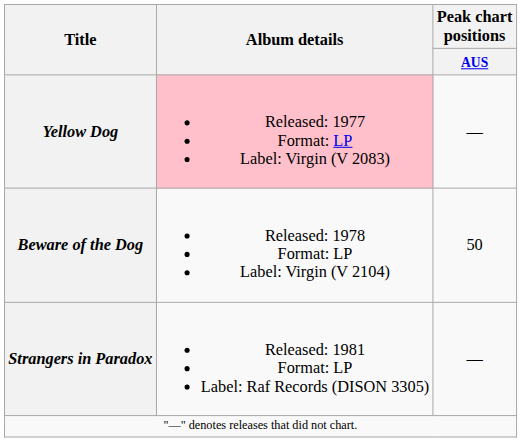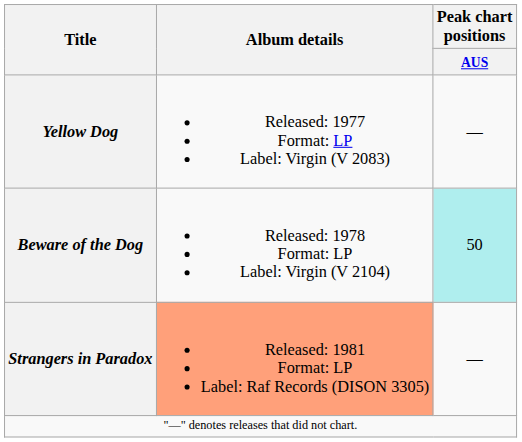(295, 141) pink background -> (295, 141) no background
(475, 245) no background -> (475, 245) paleturquoise background
(295, 368) no background -> (295, 368) lightsalmon background
